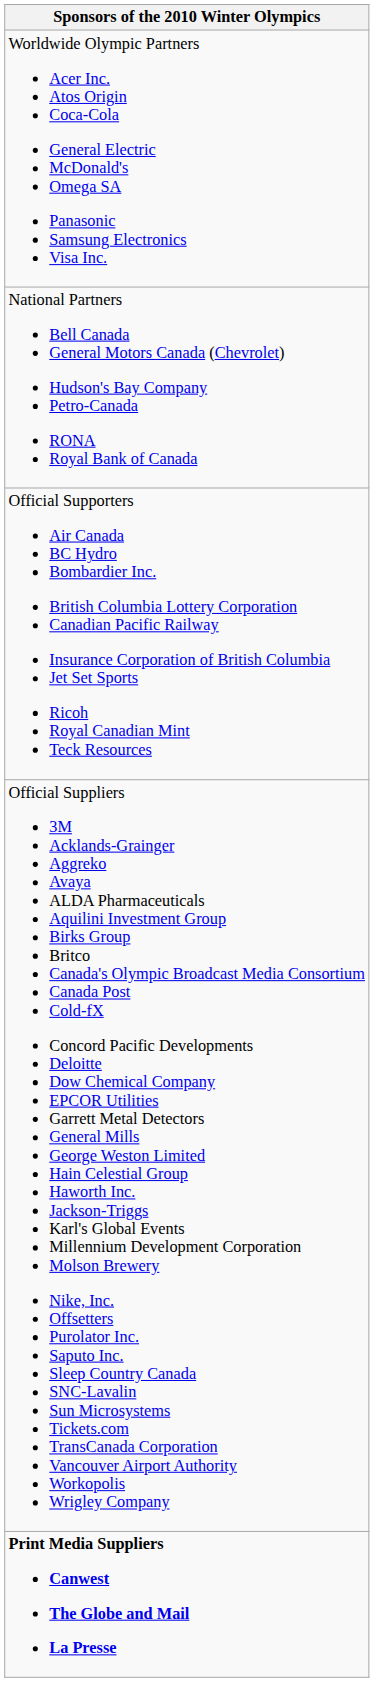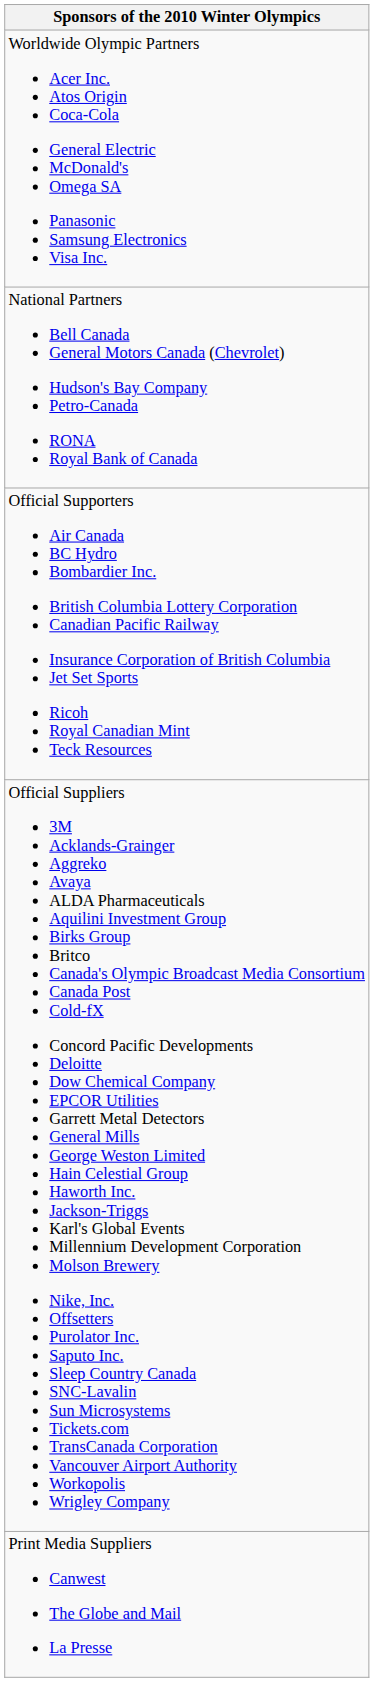(187, 1596) bold -> (187, 1596) normal
